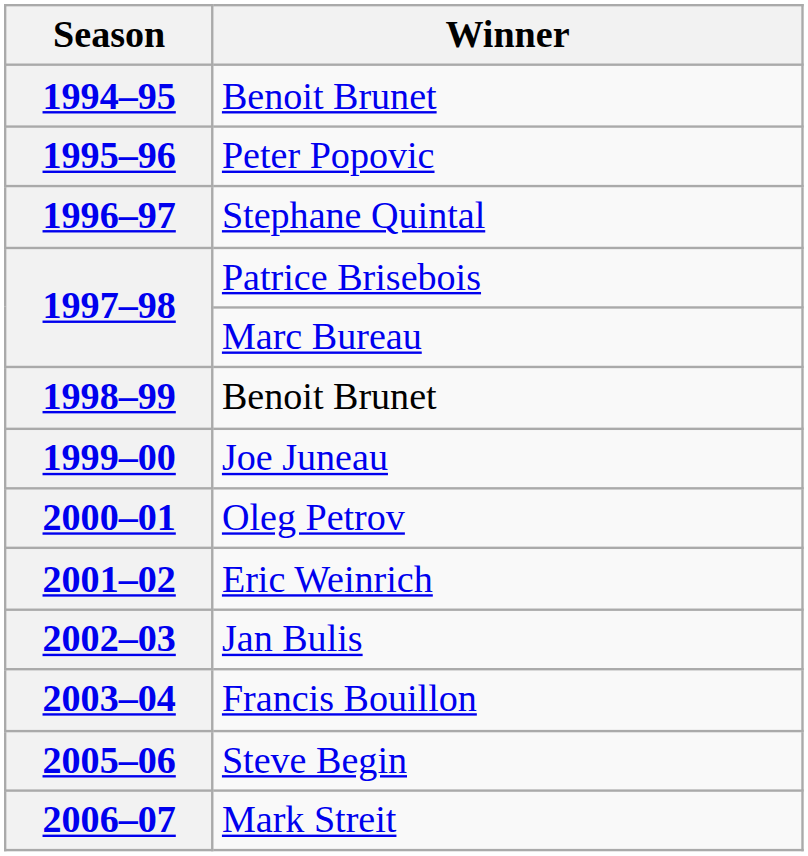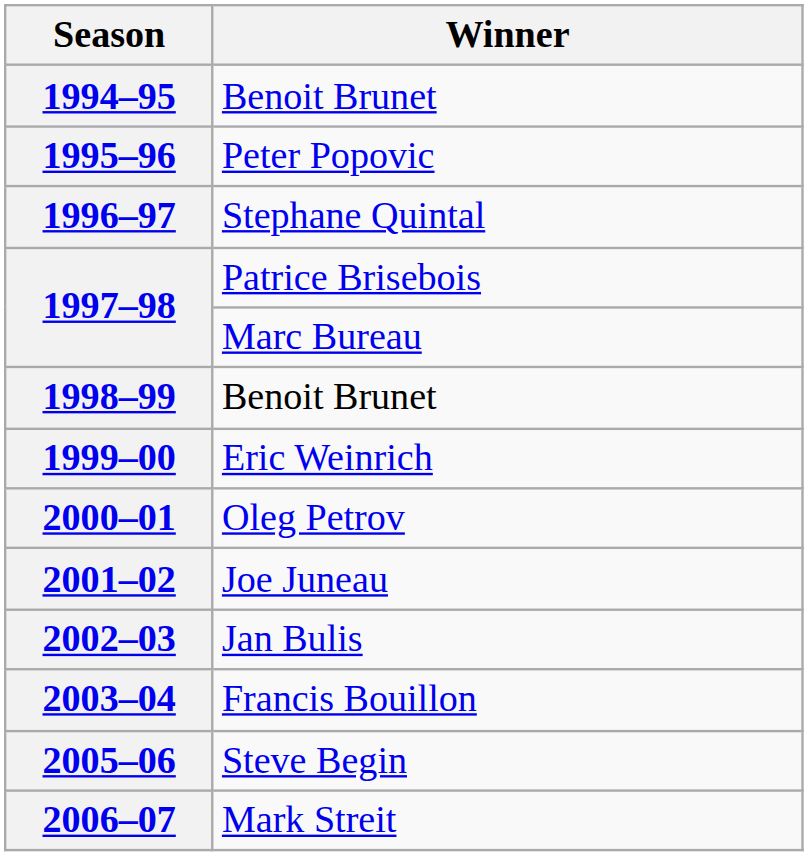(305, 457) Joe Juneau -> (327, 457) Eric Weinrich
(327, 578) Eric Weinrich -> (305, 578) Joe Juneau
